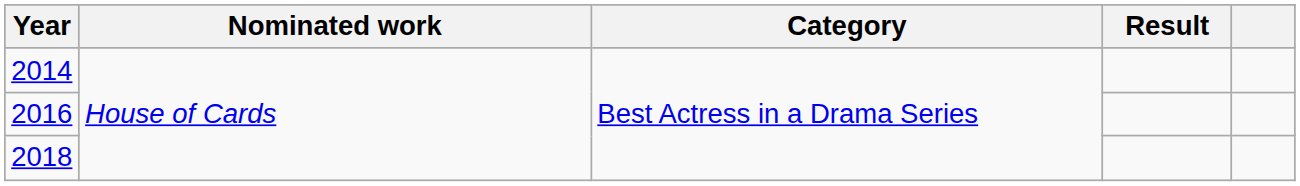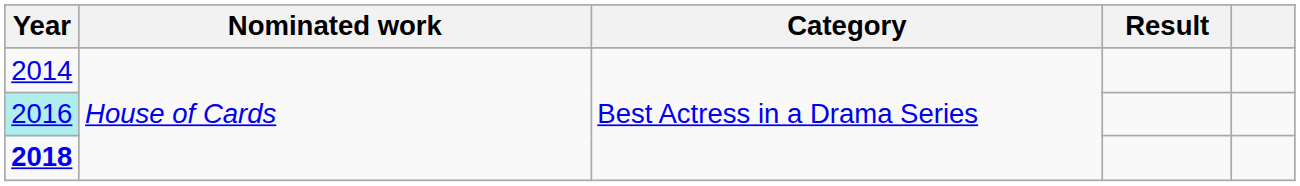(42, 113) no background -> (42, 113) paleturquoise background
(42, 157) normal -> (42, 157) bold
